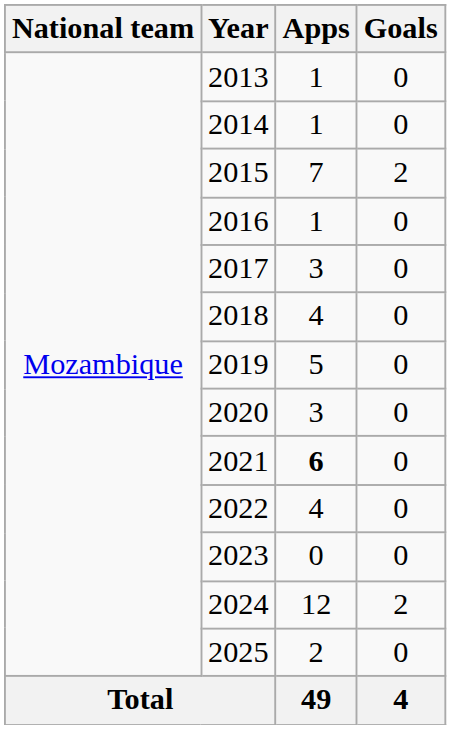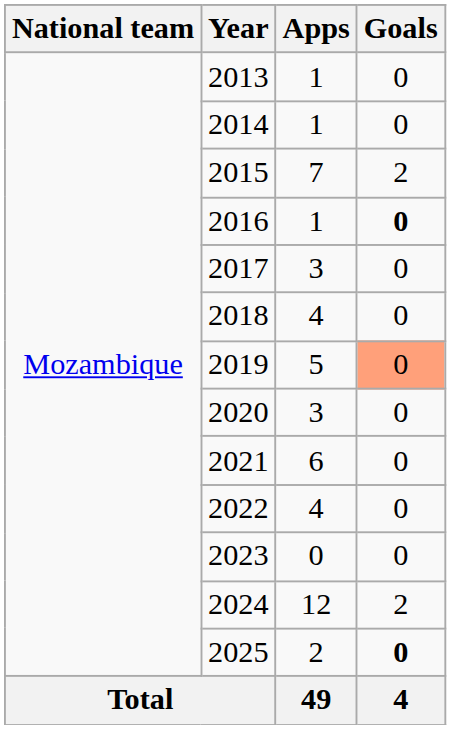(401, 220) normal -> (401, 220) bold
(401, 364) no background -> (401, 364) lightsalmon background
(316, 460) bold -> (316, 460) normal
(401, 651) normal -> (401, 651) bold
